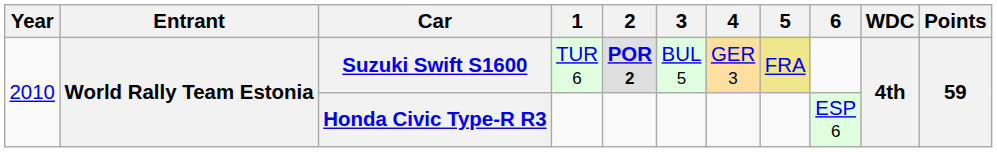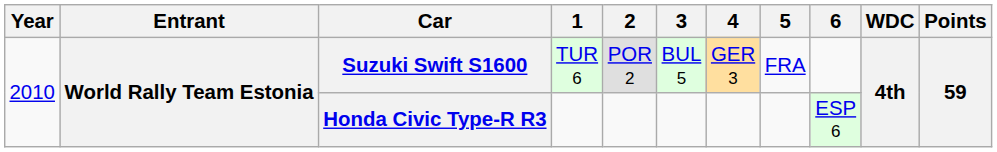(630, 65) bold -> (630, 65) normal
(785, 65) khaki background -> (785, 65) no background
